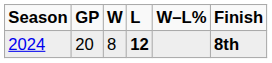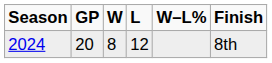(140, 44) bold -> (140, 44) normal
(227, 44) bold -> (226, 44) normal
